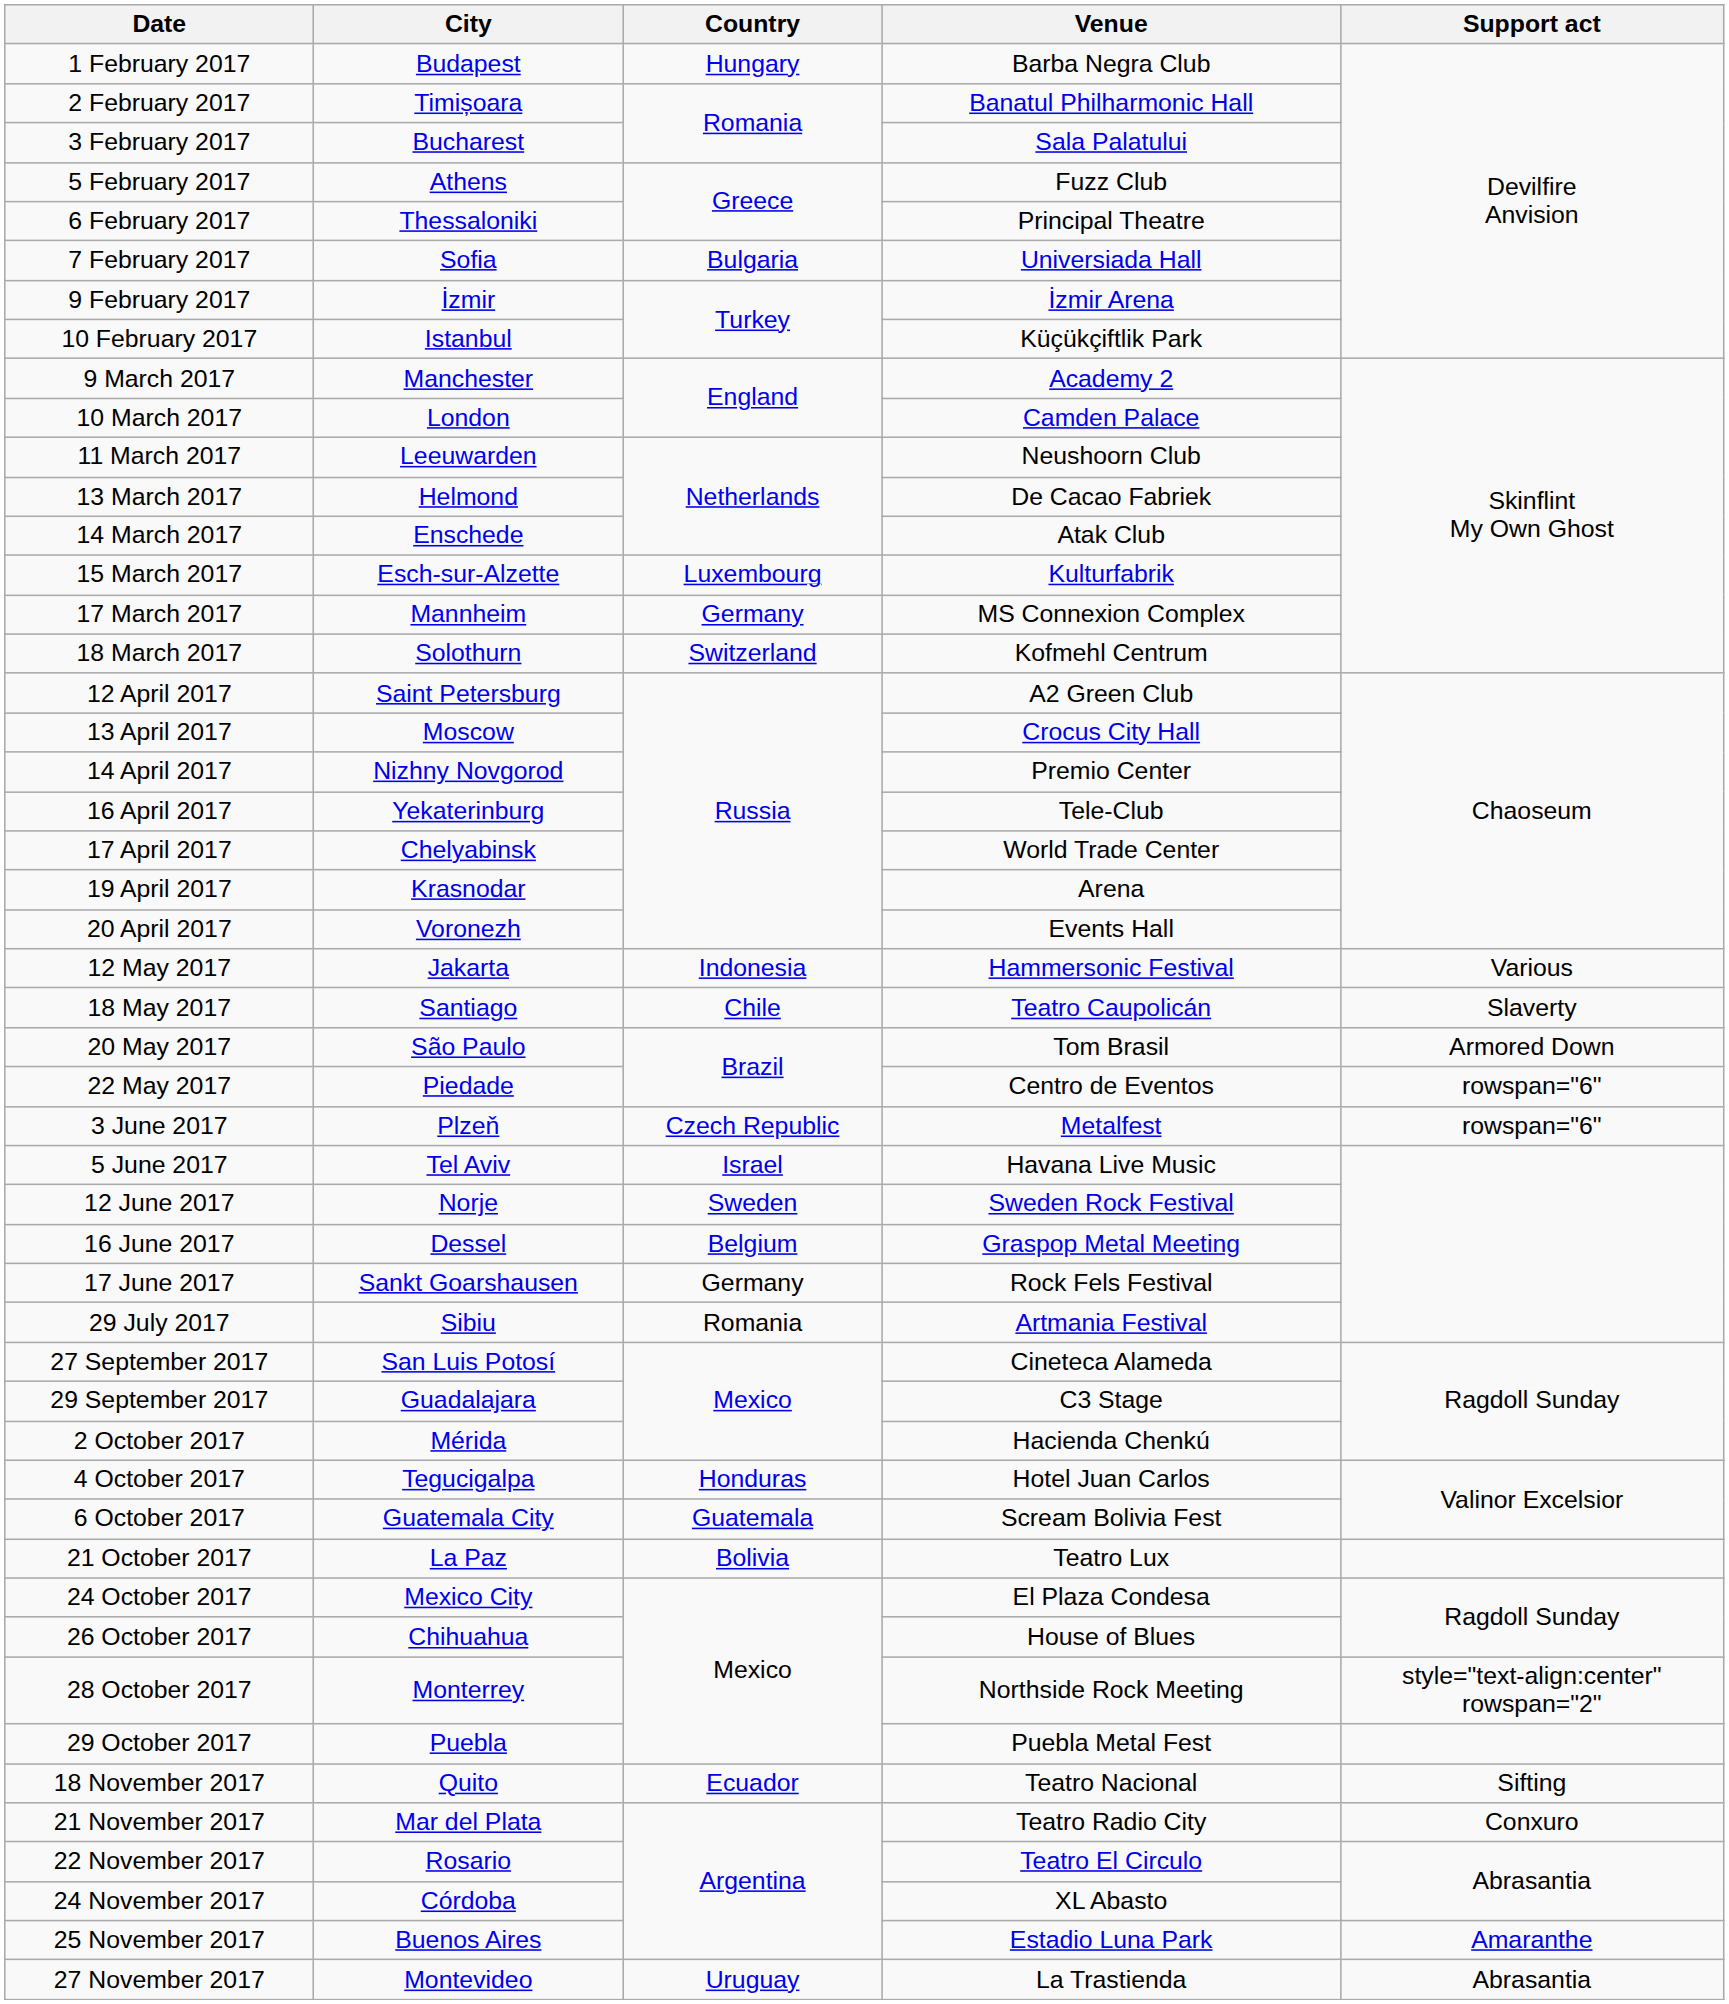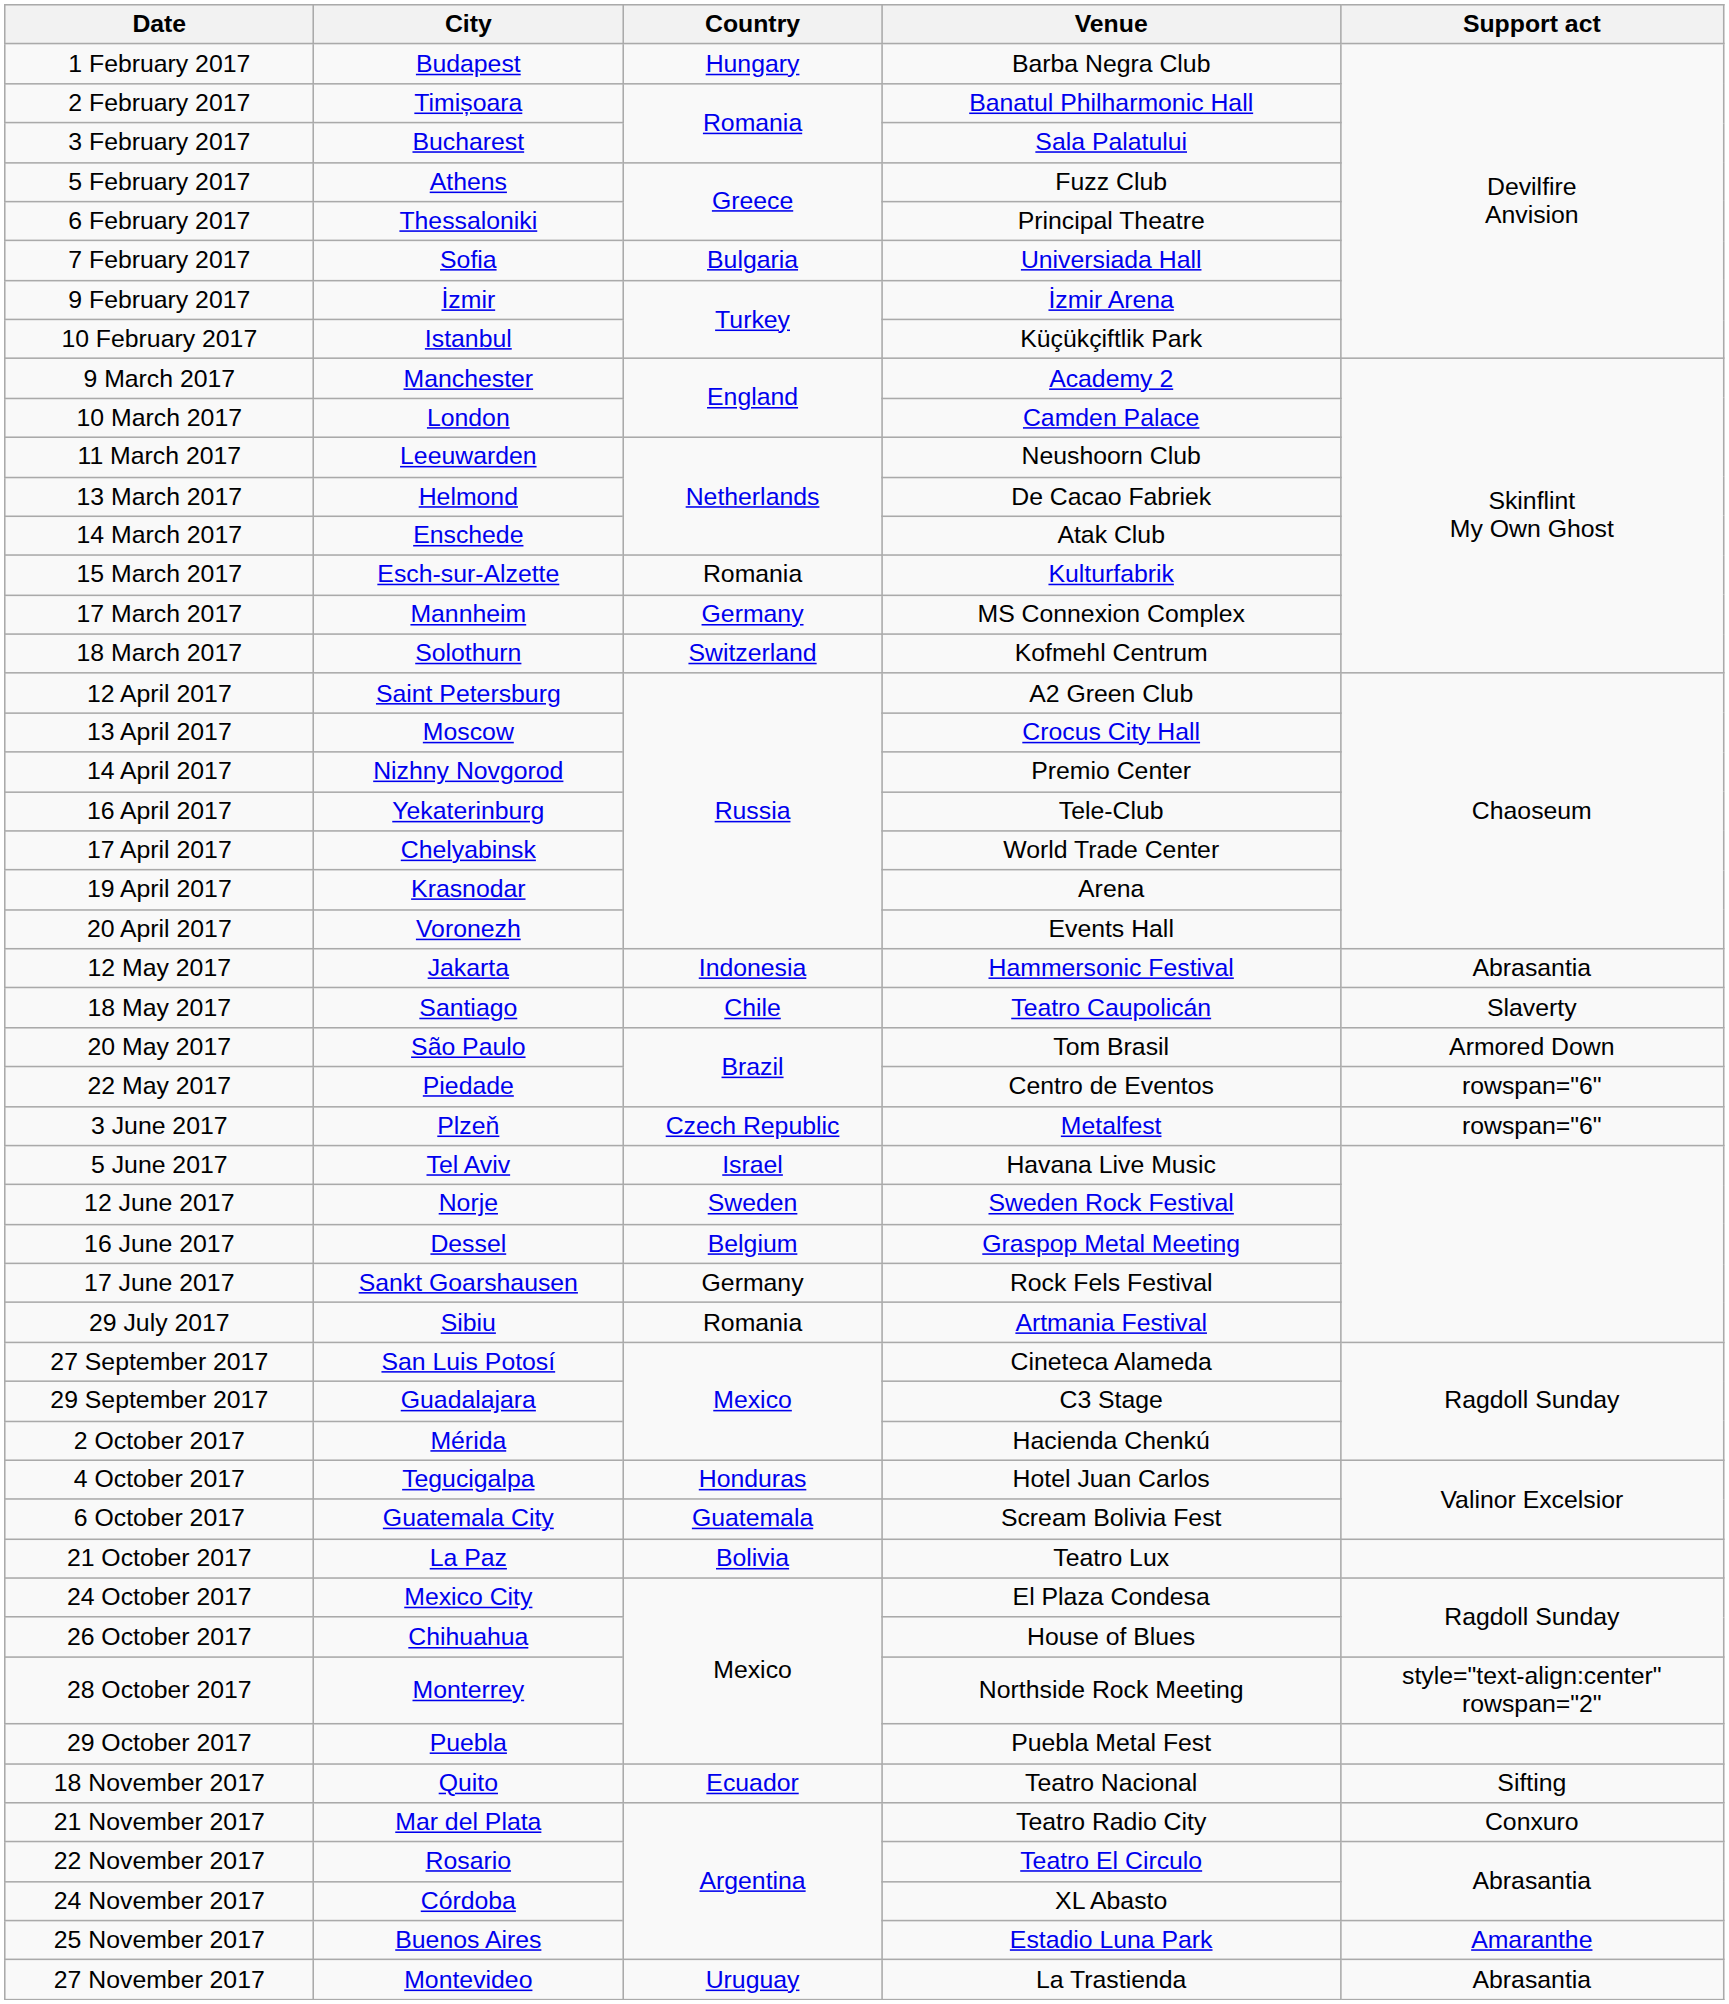(753, 574) Luxembourg -> (753, 574) Romania
(1532, 968) Various -> (1532, 968) Abrasantia
